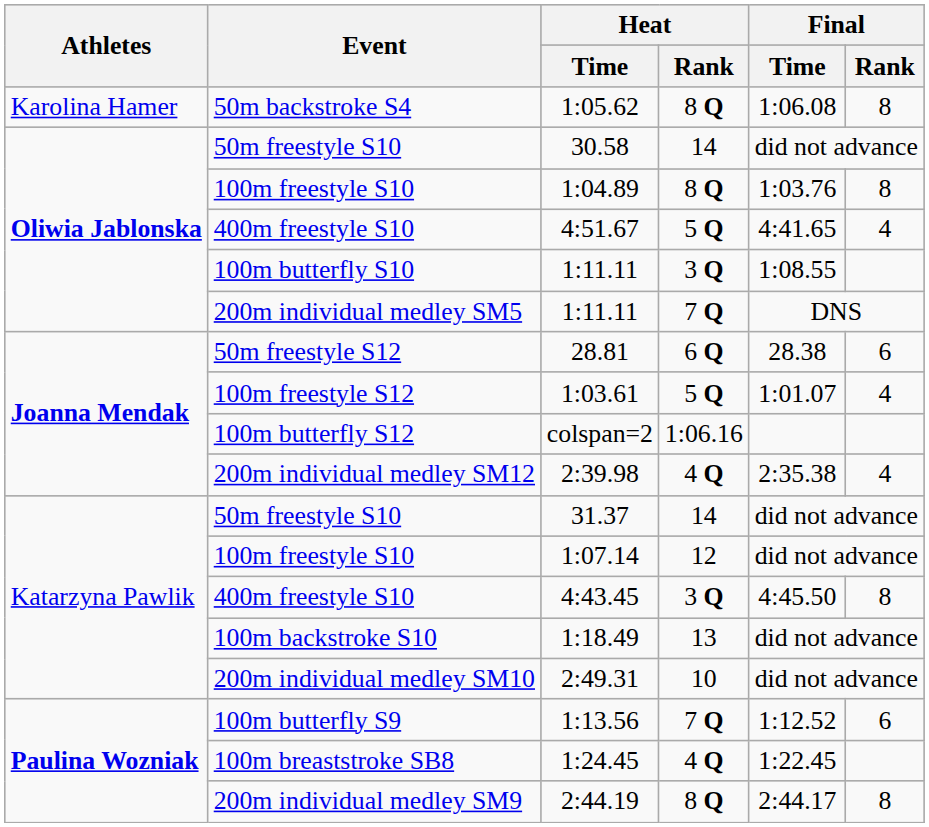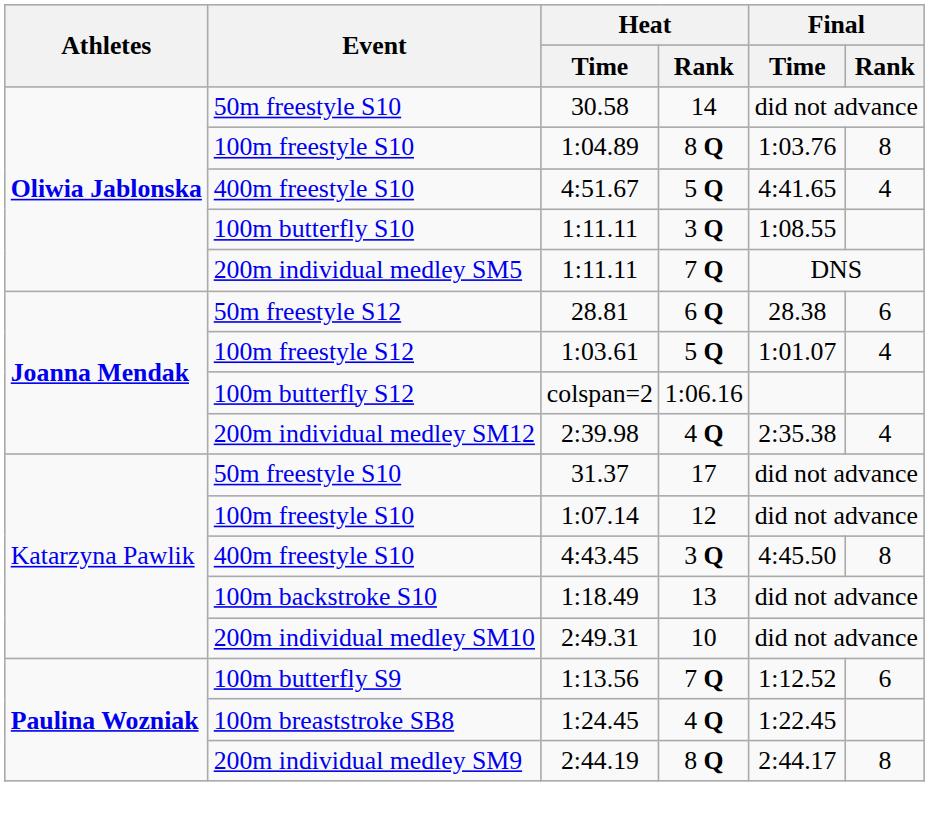- row: (312, 106)
(704, 515) 14 -> (704, 474) 17
